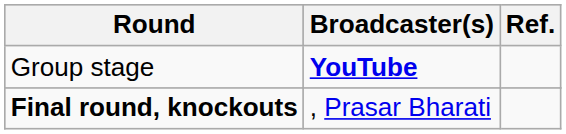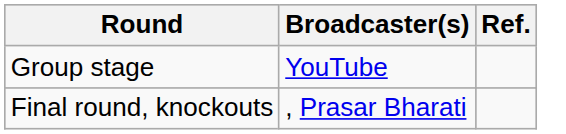(364, 66) bold -> (336, 66) normal
(154, 107) bold -> (142, 107) normal
